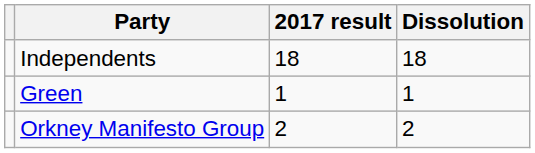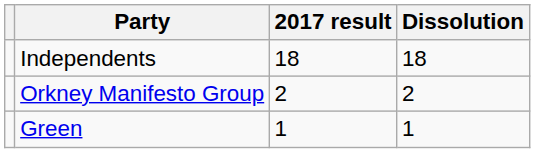rows swapped: (142, 128) <-> (51, 93)
